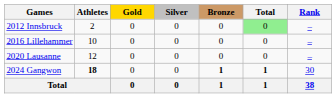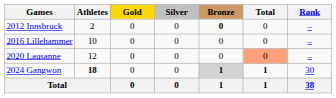(221, 26) normal -> (221, 26) bold
(265, 26) lightgreen background -> (265, 26) no background
(265, 56) no background -> (265, 56) lightsalmon background
(221, 71) no background -> (221, 71) lightgrey background
